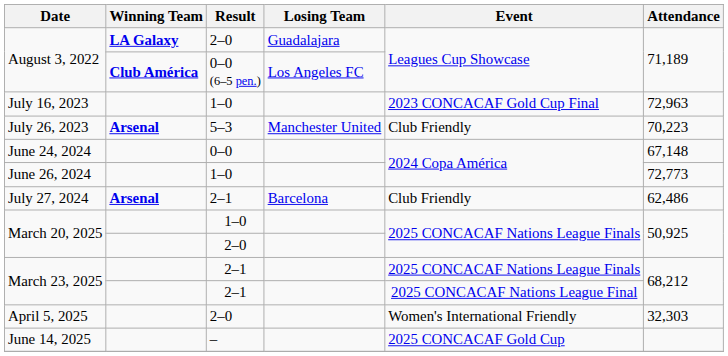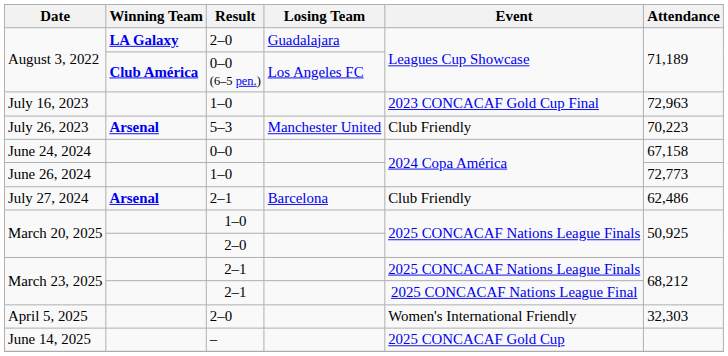(668, 151) 67,148 -> (668, 151) 67,158
